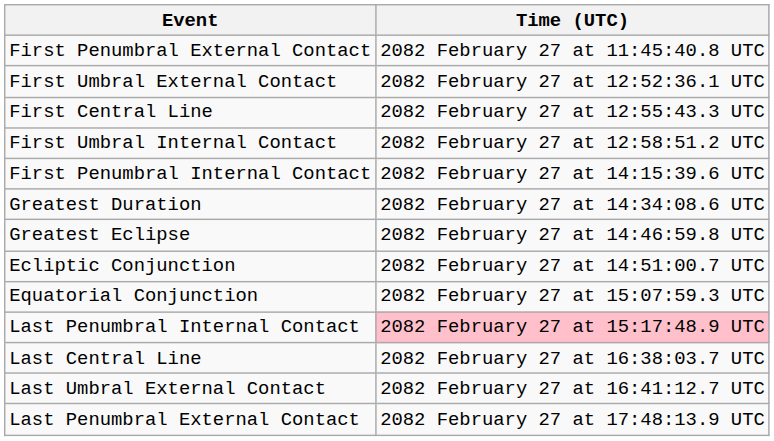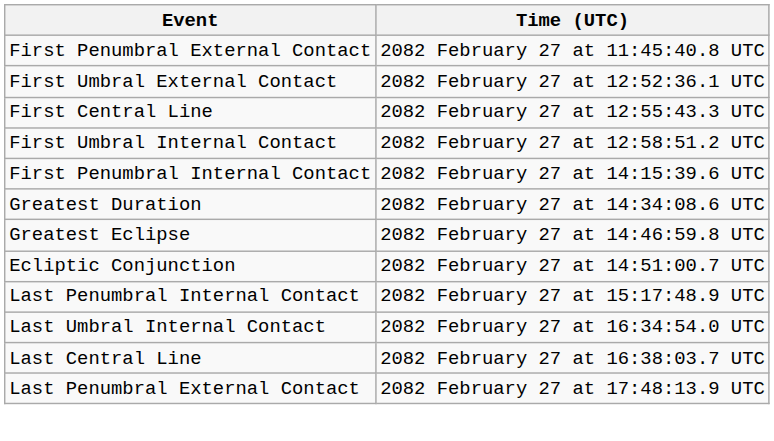- row: (134, 297)
(572, 327) pink background -> (572, 297) no background
+ row: (168, 327)
- row: (168, 389)
